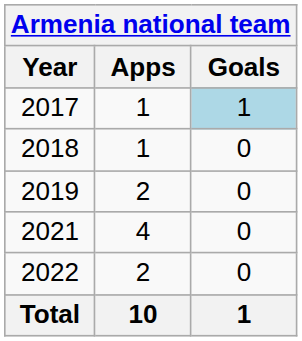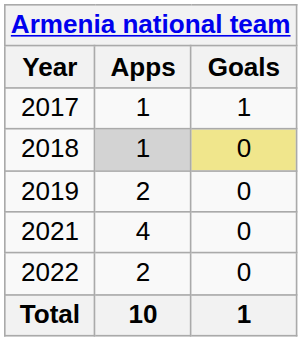(244, 107) lightblue background -> (244, 107) no background
(143, 149) no background -> (143, 149) lightgrey background
(244, 149) no background -> (244, 149) khaki background
